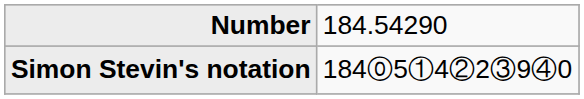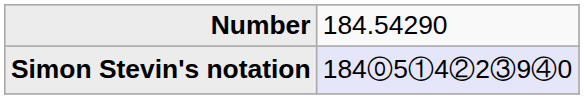(447, 68) no background -> (447, 68) lavender background
